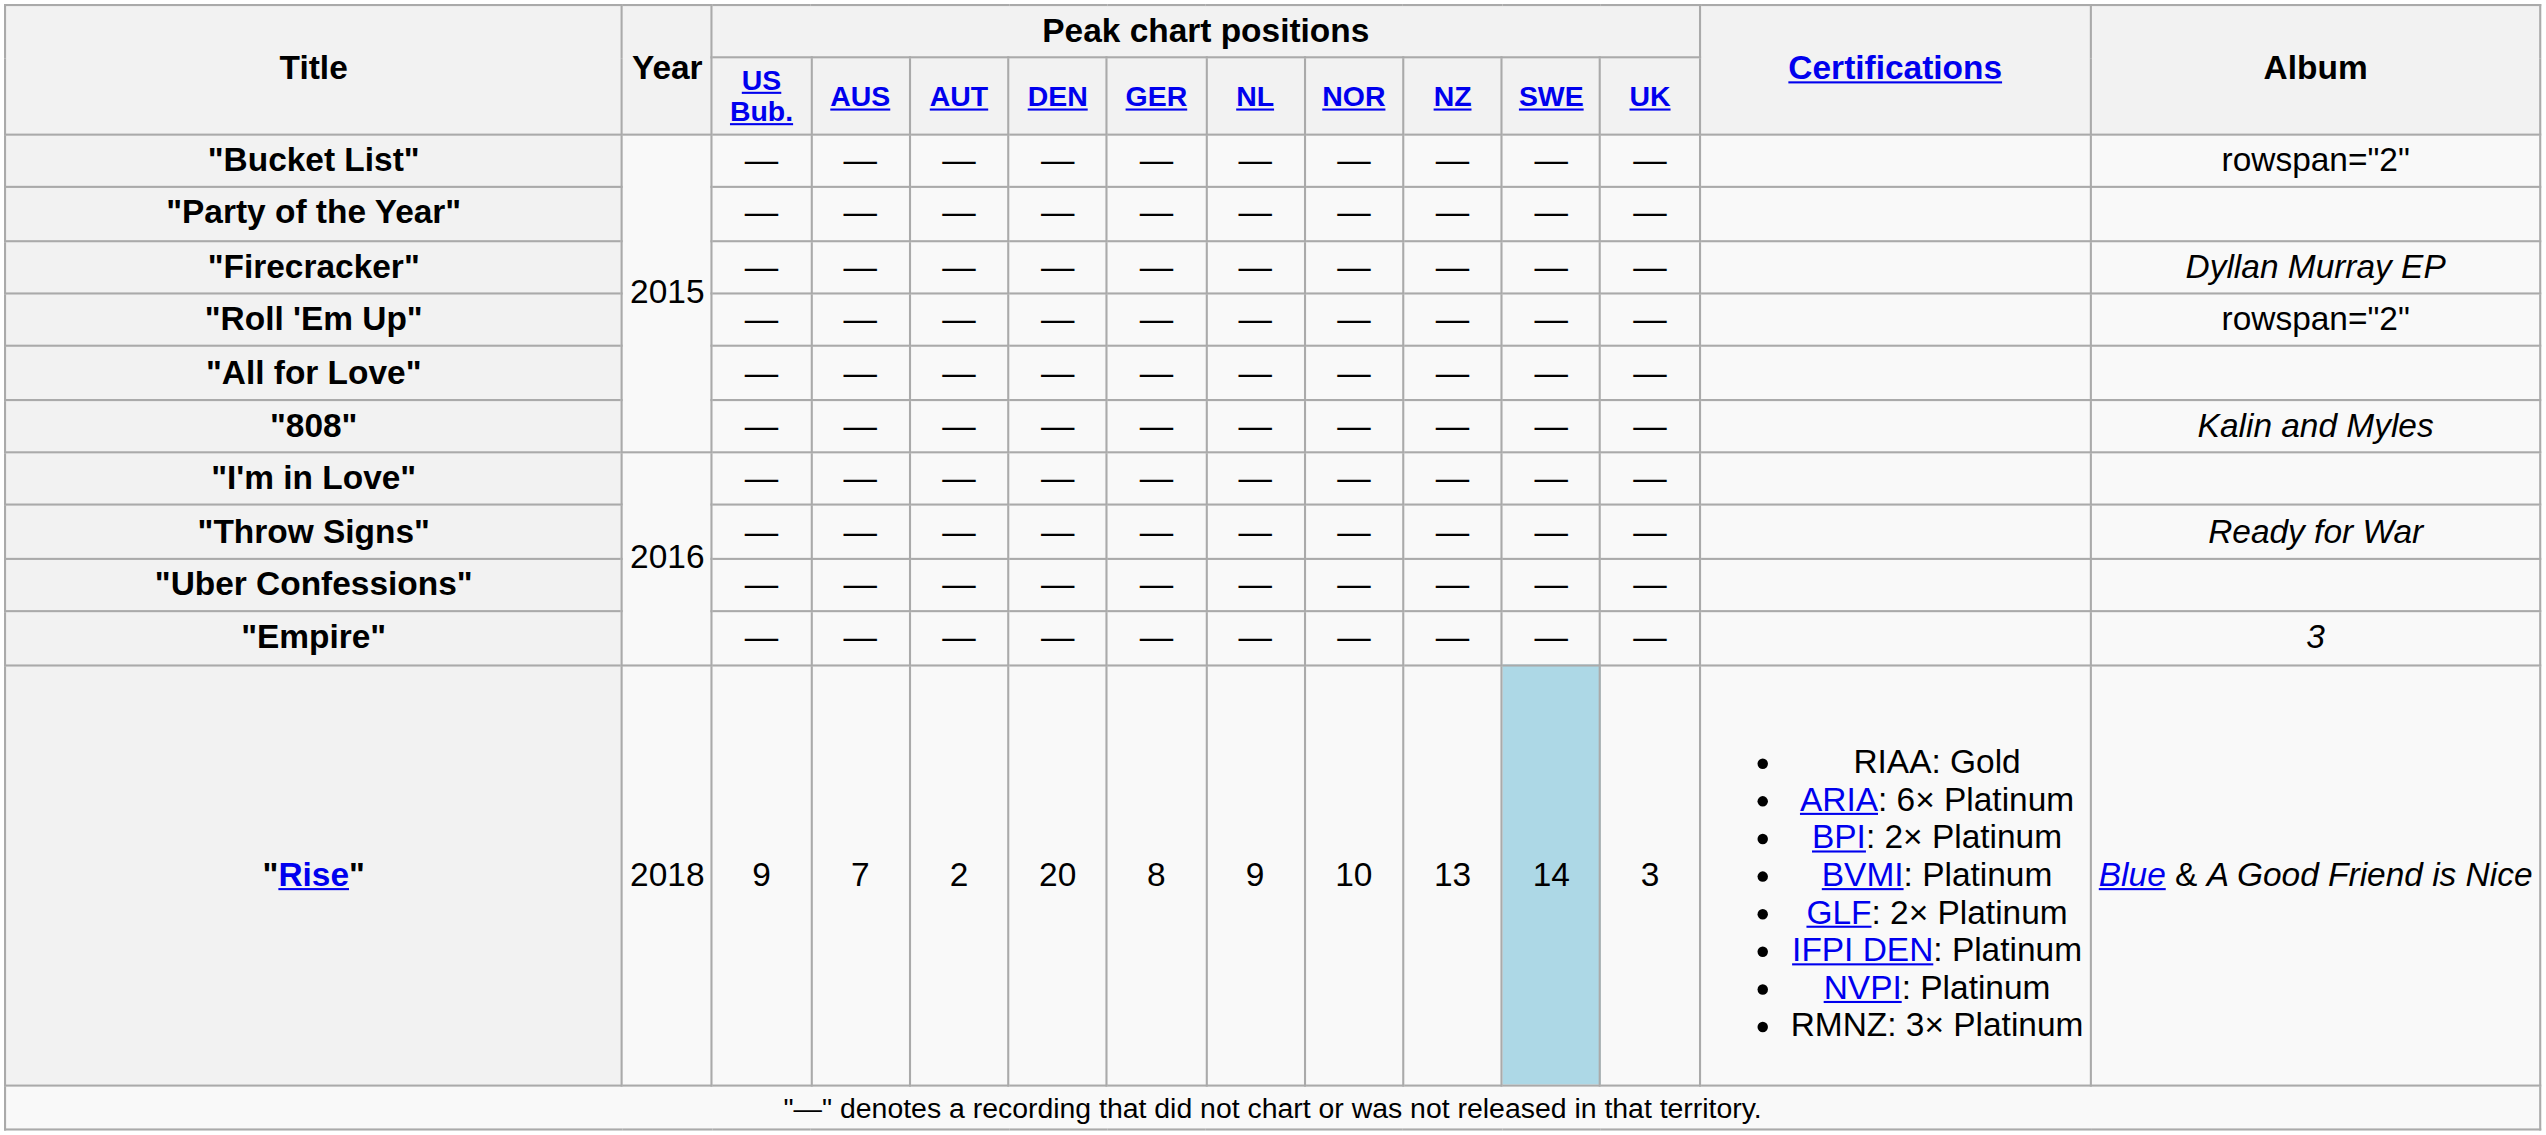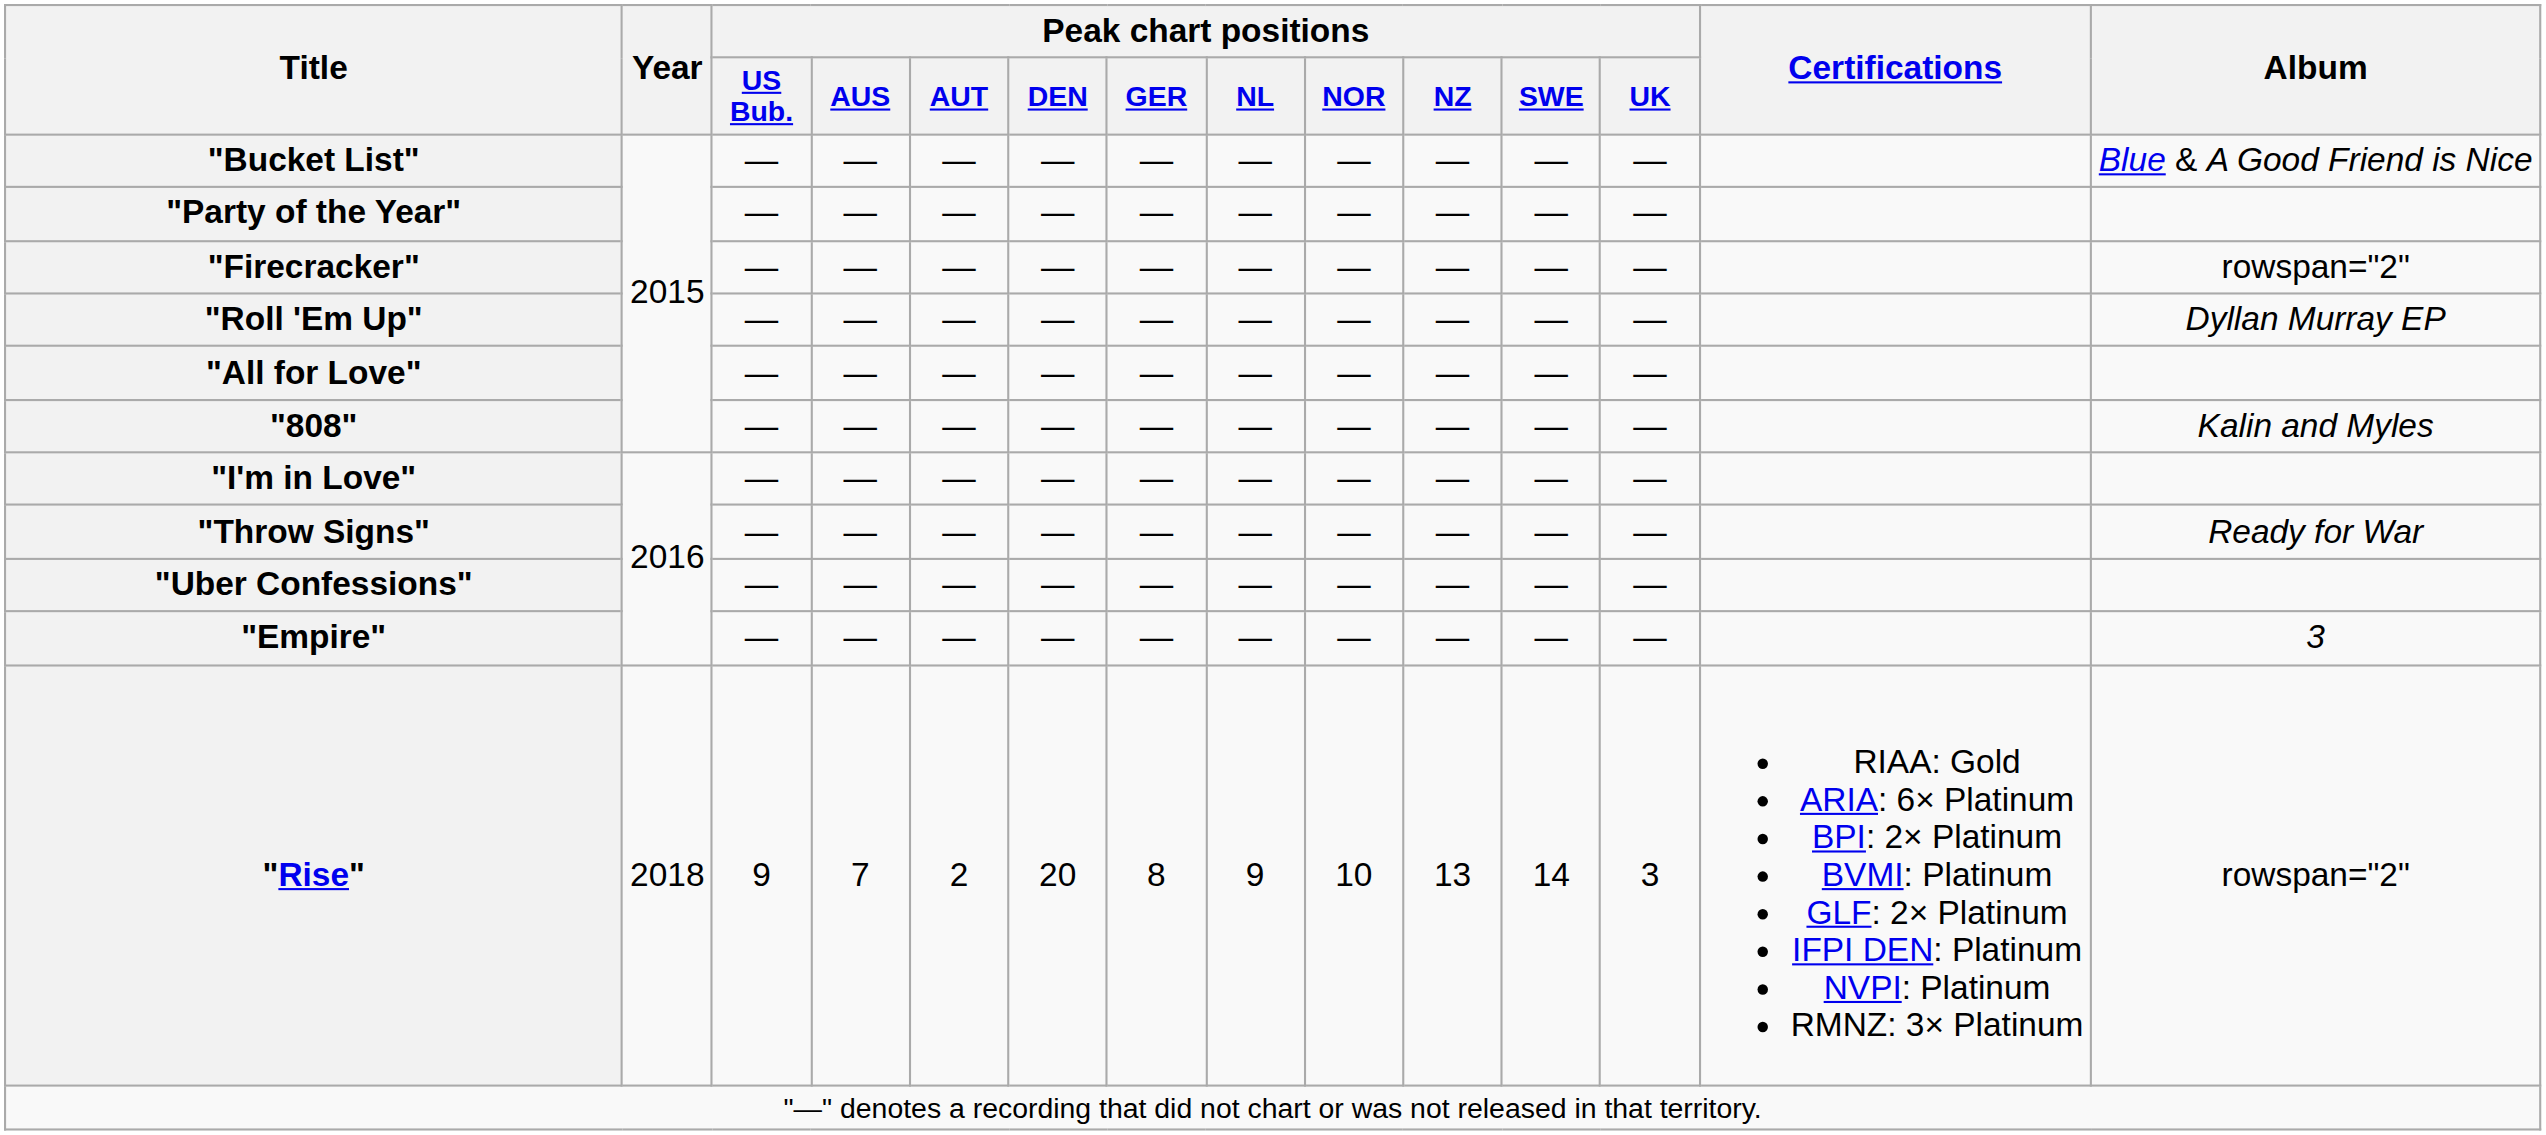(2316, 160) rowspan="2" -> (2316, 160) Blue & A Good Friend is Nice
(2316, 266) Dyllan Murray EP -> (2316, 266) rowspan="2"
(2316, 319) rowspan="2" -> (2316, 319) Dyllan Murray EP
(1551, 874) lightblue background -> (1551, 874) no background
(2316, 874) Blue & A Good Friend is Nice -> (2316, 874) rowspan="2"
